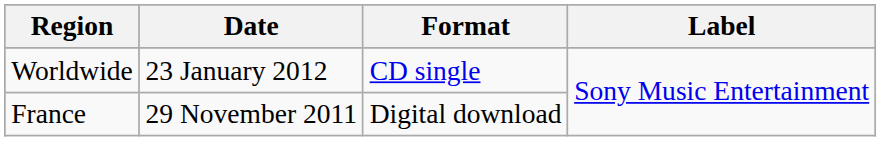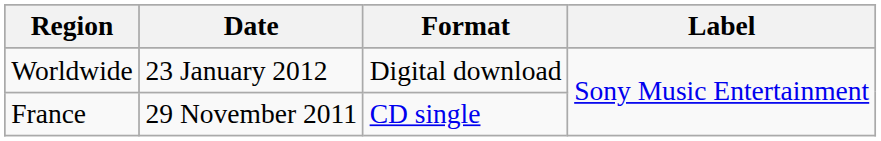(425, 69) CD single -> (466, 69) Digital download
(466, 113) Digital download -> (425, 113) CD single
